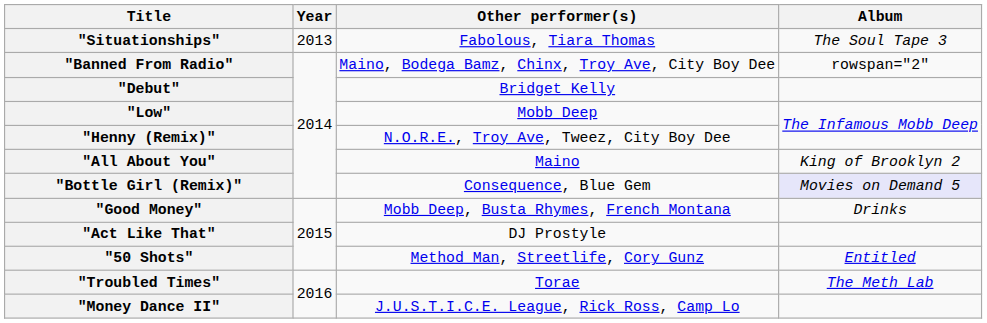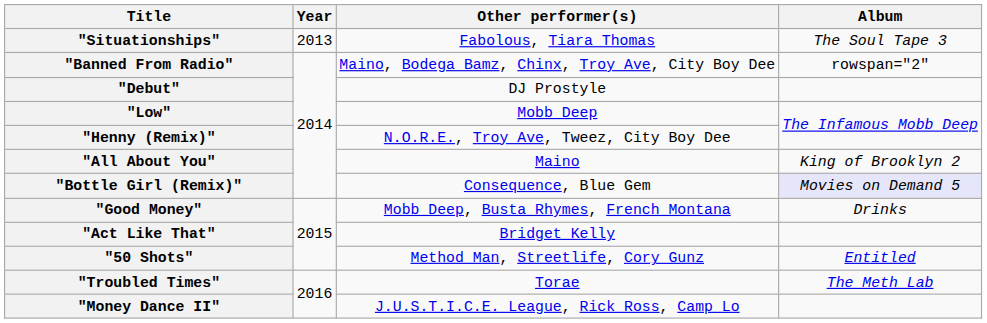(557, 89) Bridget Kelly -> (557, 89) DJ Prostyle
(557, 234) DJ Prostyle -> (557, 234) Bridget Kelly
